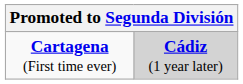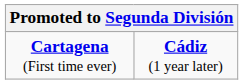(186, 55) lightgrey background -> (186, 55) no background
